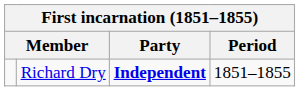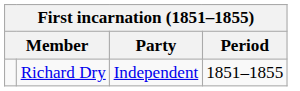(160, 72) bold -> (156, 72) normal
